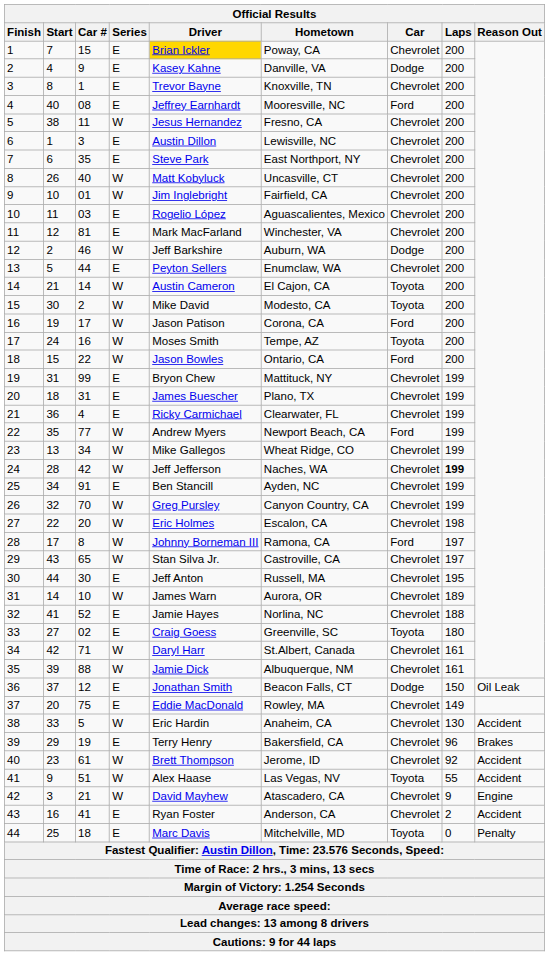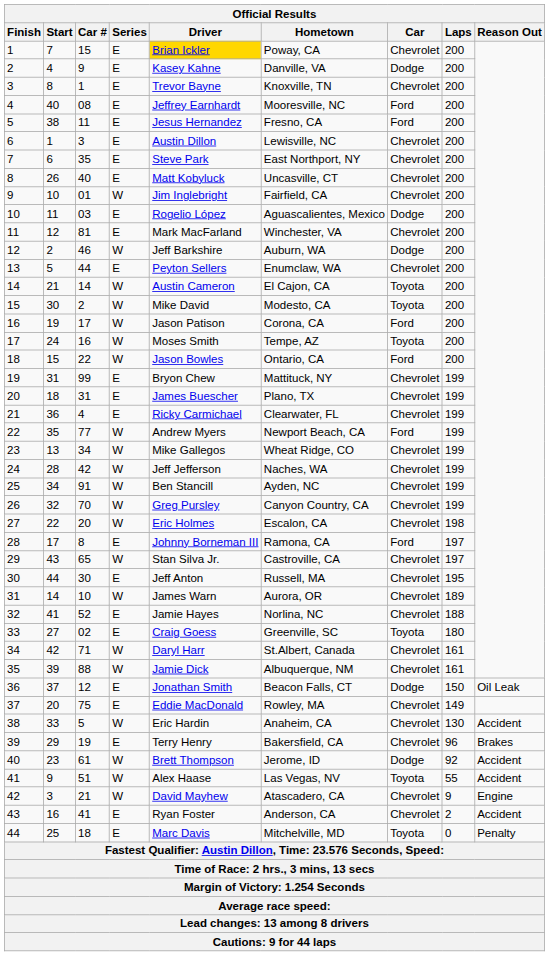(118, 123) W -> (116, 123) E
(415, 123) Chevrolet -> (402, 123) Ford
(118, 178) W -> (116, 178) E
(415, 214) Chevrolet -> (407, 214) Dodge
(454, 469) bold -> (454, 469) normal
(116, 487) E -> (118, 487) W
(118, 542) W -> (116, 542) E
(415, 760) Chevrolet -> (407, 760) Dodge
